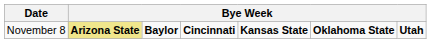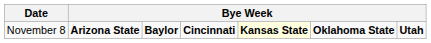(105, 30) khaki background -> (105, 30) no background
(274, 30) no background -> (274, 30) lightyellow background
